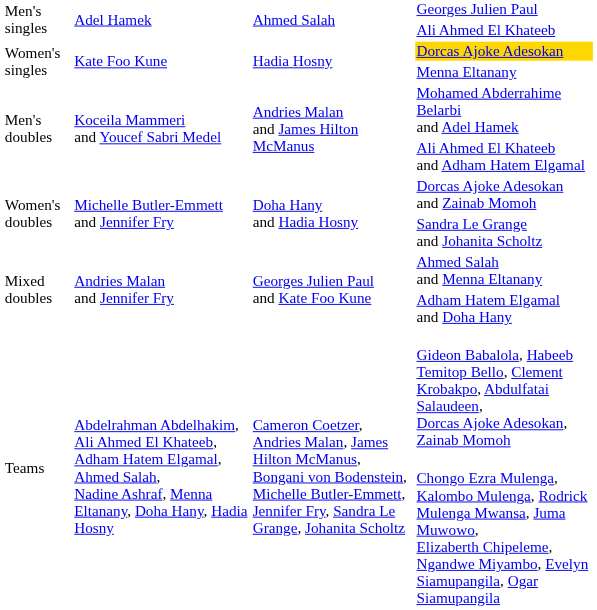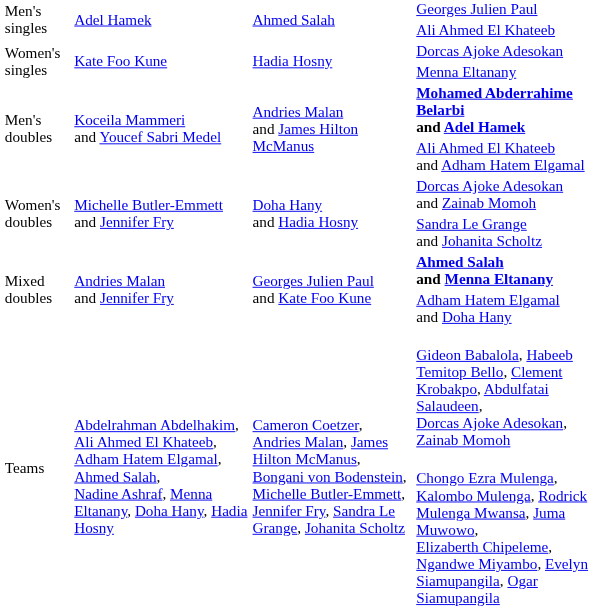(490, 51) gold background -> (490, 51) no background
(489, 110) normal -> (495, 110) bold
(479, 270) normal -> (485, 270) bold
